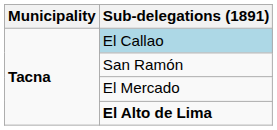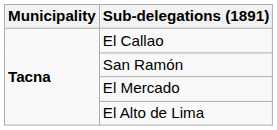(133, 40) lightblue background -> (133, 40) no background
(157, 112) bold -> (154, 112) normal
